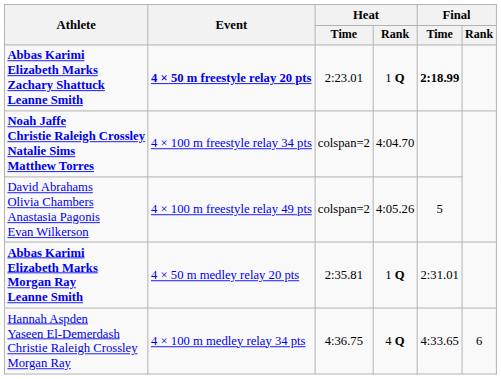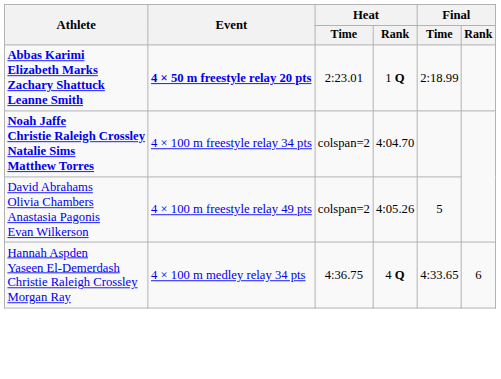(440, 78) bold -> (439, 78) normal
- row: (53, 275)
